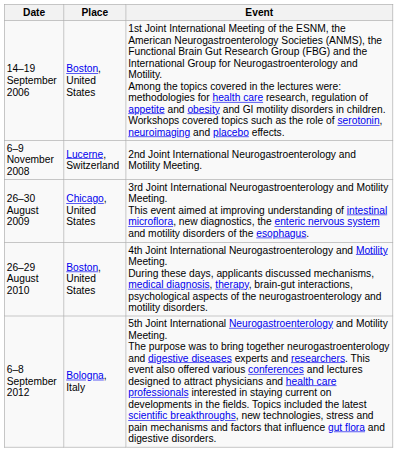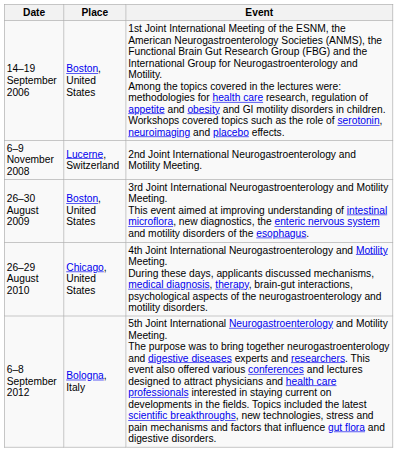(86, 211) Chicago, United States -> (84, 211) Boston, United States
(84, 279) Boston, United States -> (86, 279) Chicago, United States
